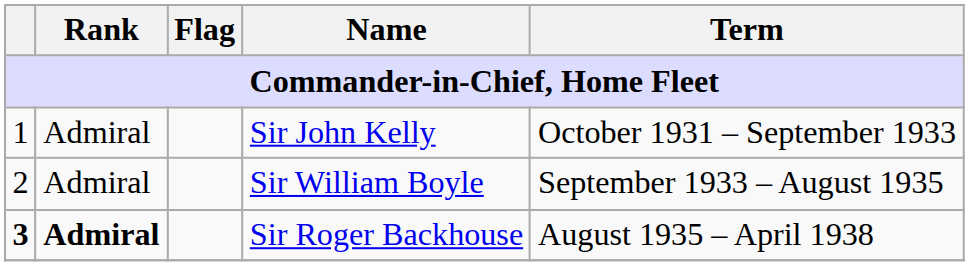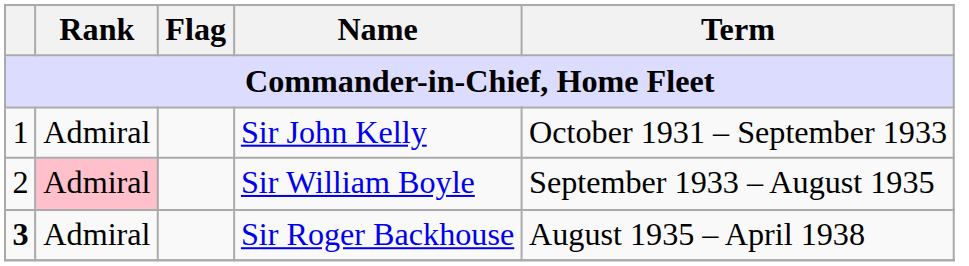(97, 183) no background -> (97, 183) pink background
(101, 234) bold -> (97, 234) normal
